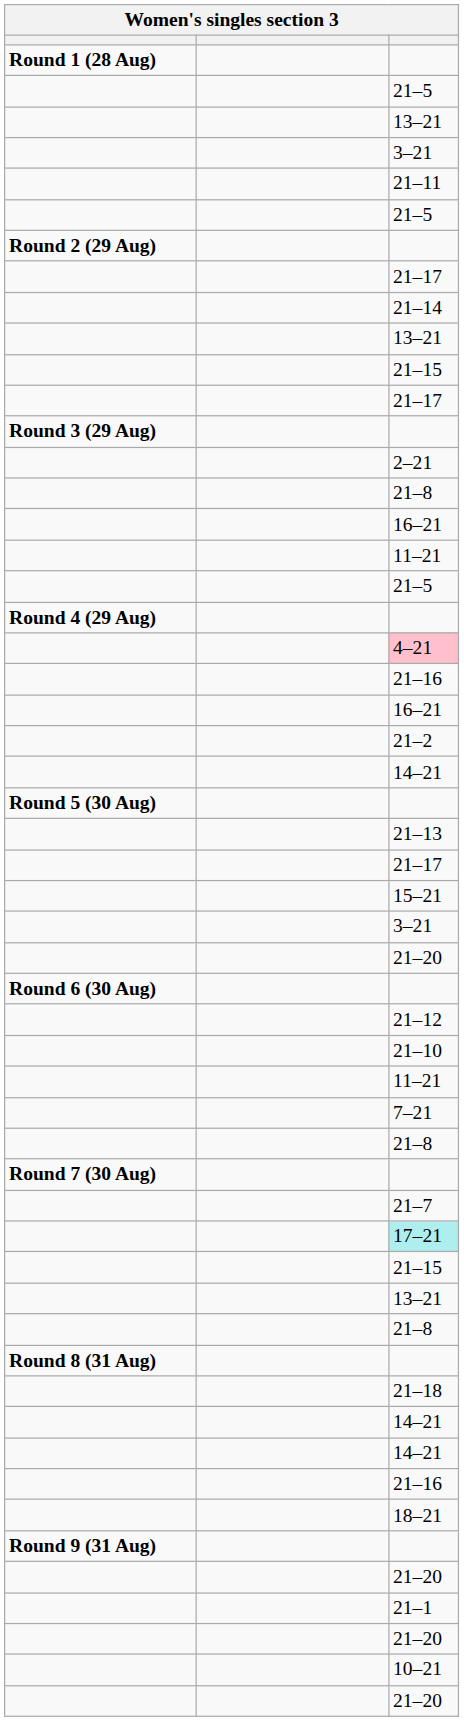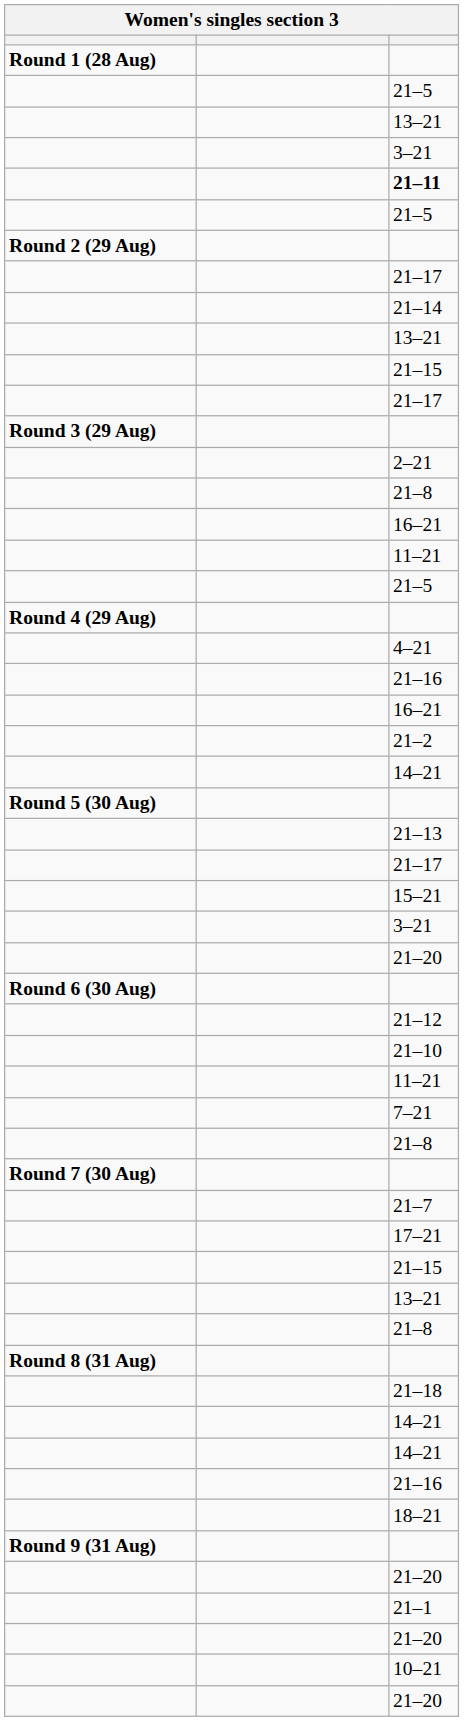(417, 183) normal -> (417, 183) bold
(413, 648) pink background -> (413, 648) no background
(418, 1236) paleturquoise background -> (418, 1236) no background
